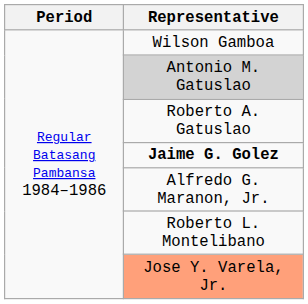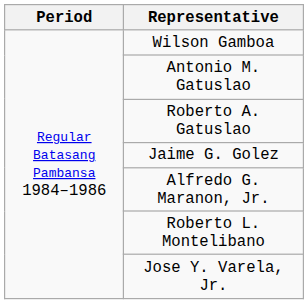(213, 77) lightgrey background -> (213, 77) no background
(213, 155) bold -> (213, 155) normal
(213, 276) lightsalmon background -> (213, 276) no background
